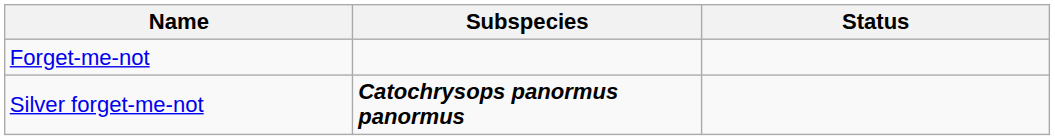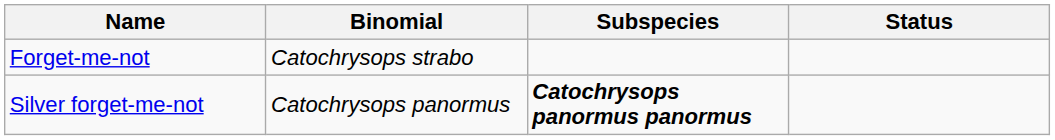+ column: (397, 22)
